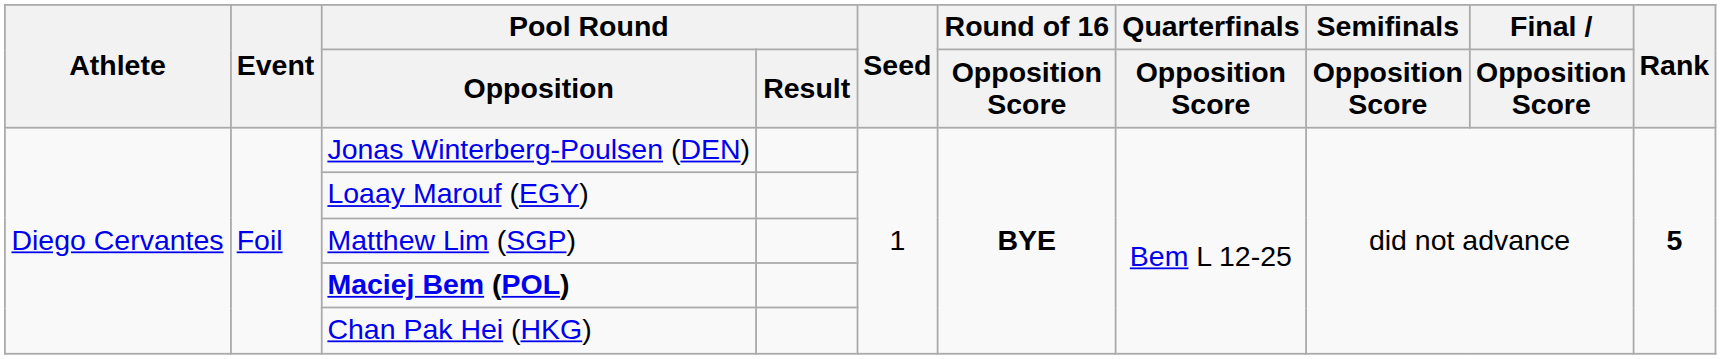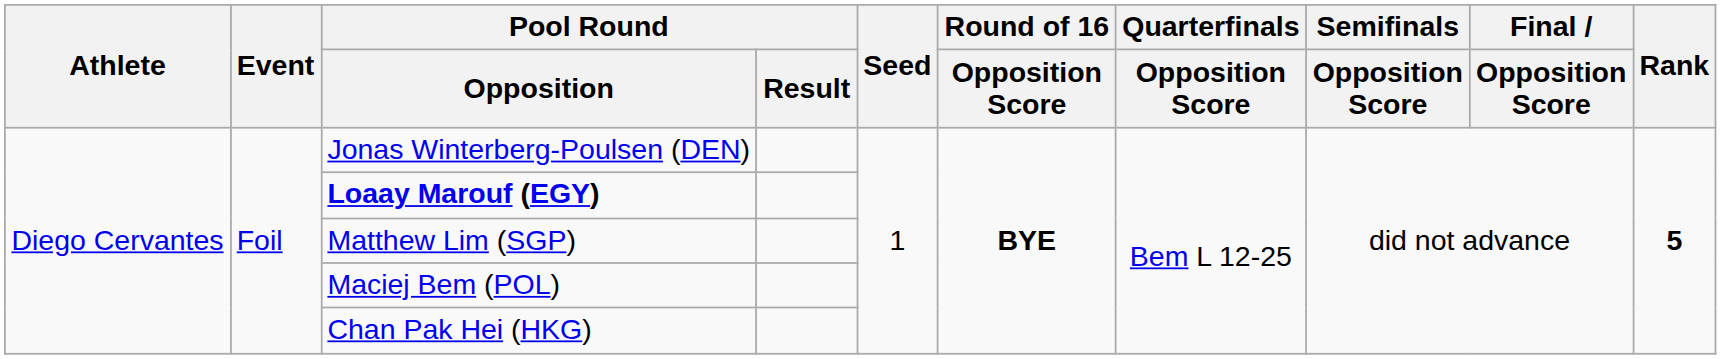(458, 194) normal -> (464, 194) bold
(448, 284) bold -> (444, 284) normal
